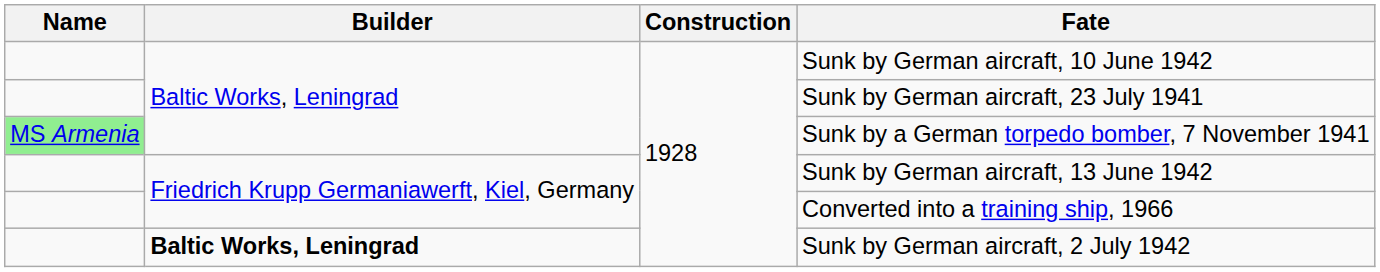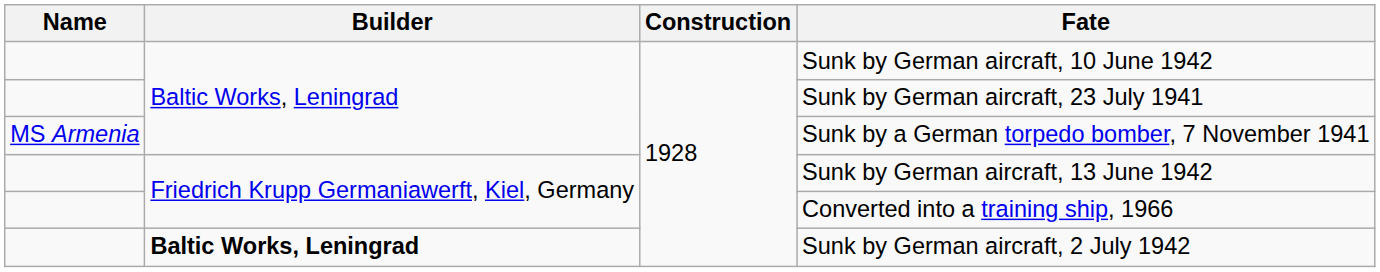(75, 135) lightgreen background -> (75, 135) no background
